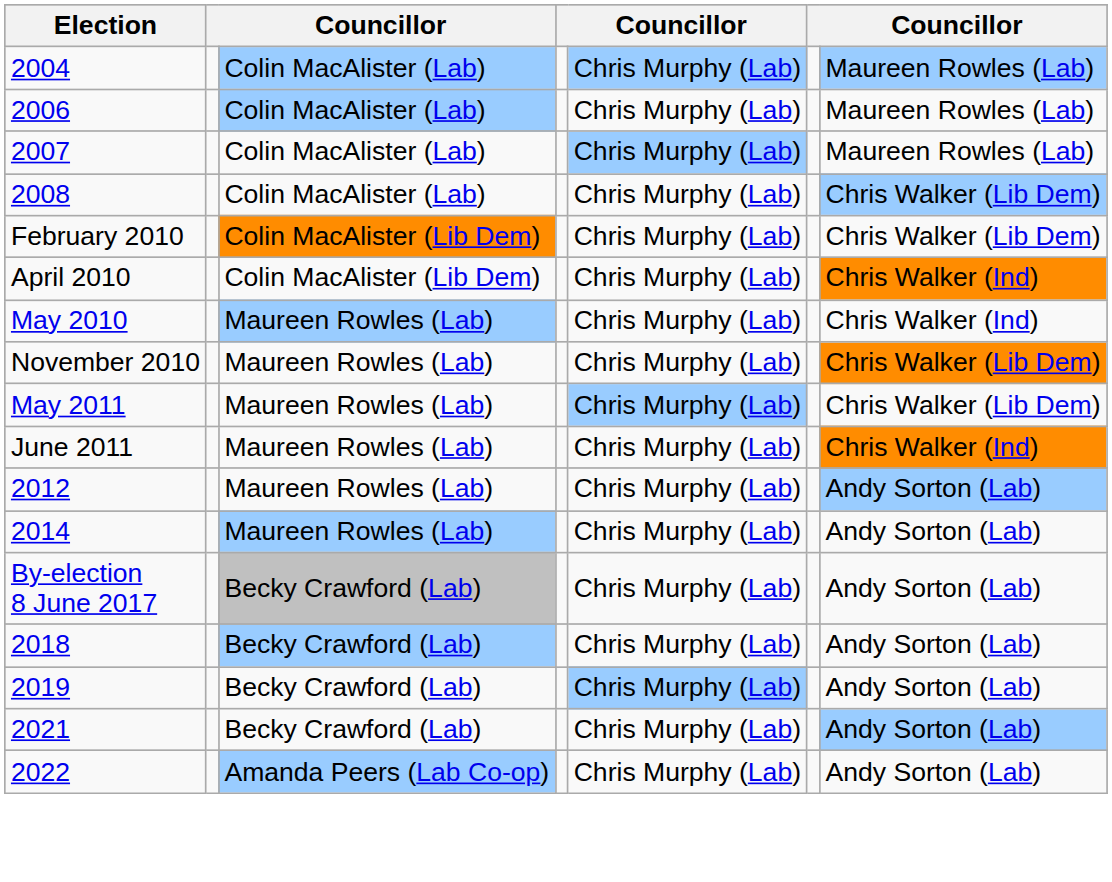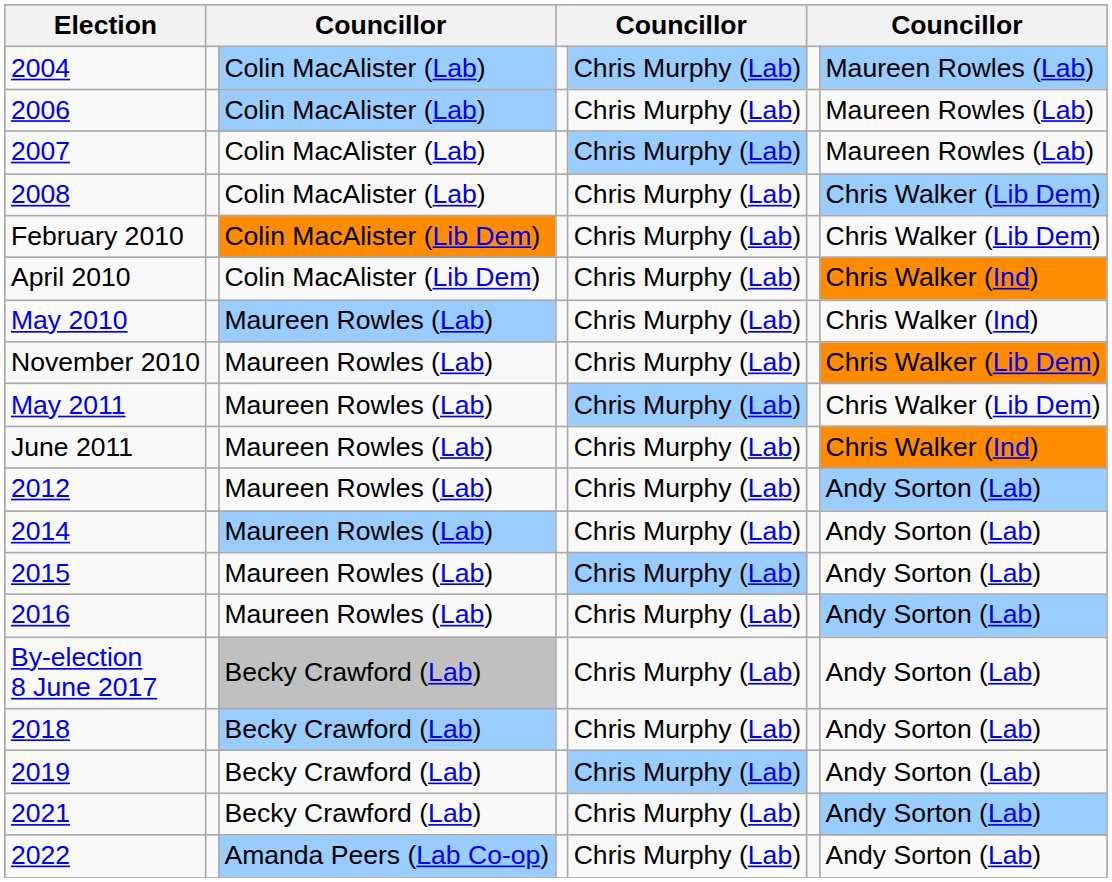+ row: (40, 573)
+ row: (40, 615)
